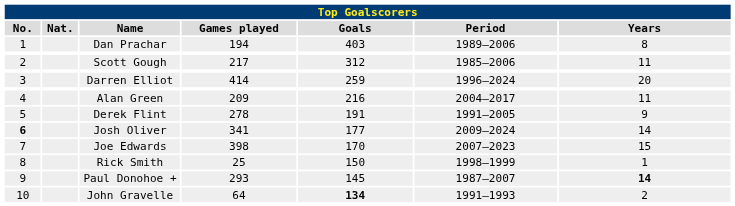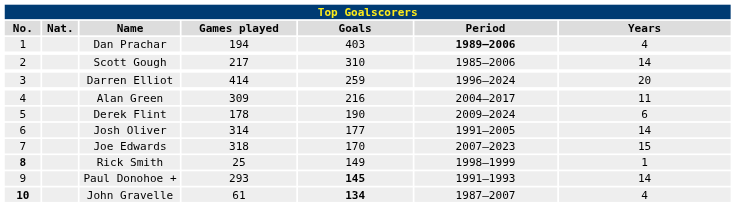(486, 44) normal -> (486, 44) bold
(645, 44) 8 -> (645, 44) 4
(355, 62) 312 -> (355, 62) 310
(645, 62) 11 -> (645, 62) 14
(239, 97) 209 -> (239, 97) 309
(239, 113) 278 -> (239, 113) 178
(355, 113) 191 -> (355, 113) 190
(486, 113) 1991–2005 -> (486, 113) 2009–2024
(645, 113) 9 -> (645, 113) 6
(23, 130) bold -> (23, 130) normal
(239, 130) 341 -> (239, 130) 314
(486, 130) 2009–2024 -> (486, 130) 1991–2005
(239, 146) 398 -> (239, 146) 318
(23, 162) normal -> (23, 162) bold
(355, 162) 150 -> (355, 162) 149
(355, 178) normal -> (355, 178) bold
(486, 178) 1987–2007 -> (486, 178) 1991–1993
(645, 178) bold -> (645, 178) normal
(23, 194) normal -> (23, 194) bold
(239, 194) 64 -> (239, 194) 61
(486, 194) 1991–1993 -> (486, 194) 1987–2007
(645, 194) 2 -> (645, 194) 4
